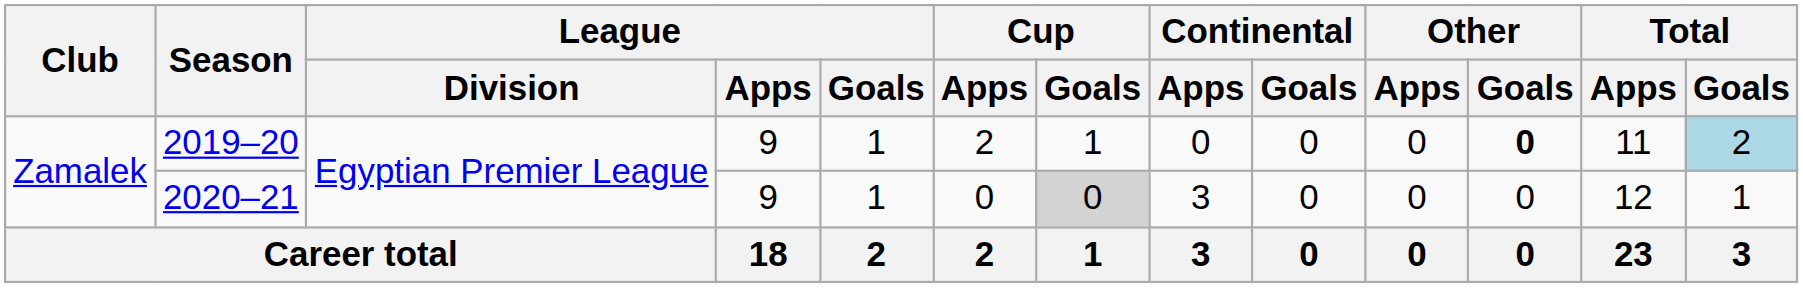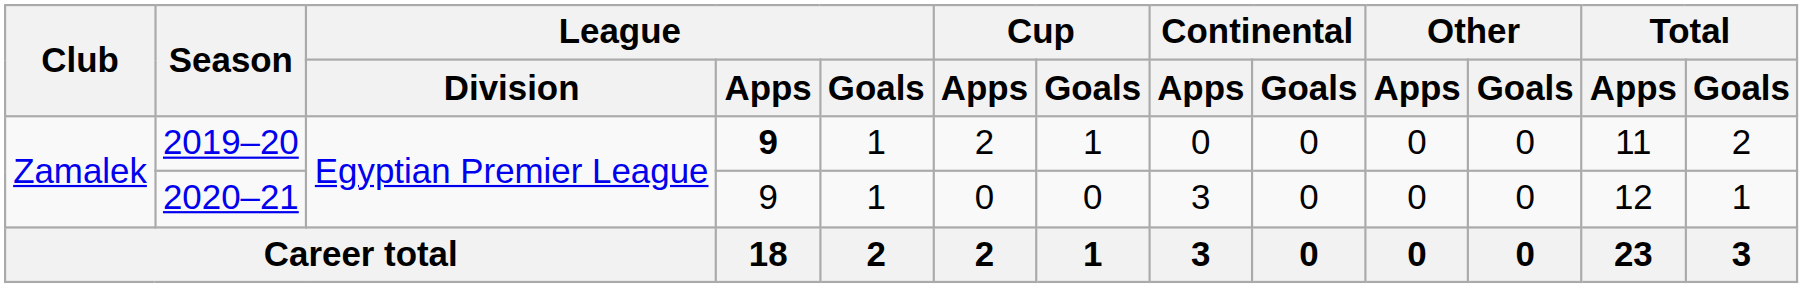(768, 142) normal -> (768, 142) bold
(1525, 142) bold -> (1525, 142) normal
(1741, 142) lightblue background -> (1741, 142) no background
(1093, 198) lightgrey background -> (1093, 198) no background
